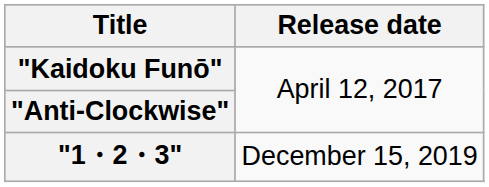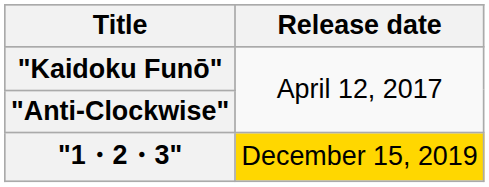(360, 156) no background -> (360, 156) gold background
